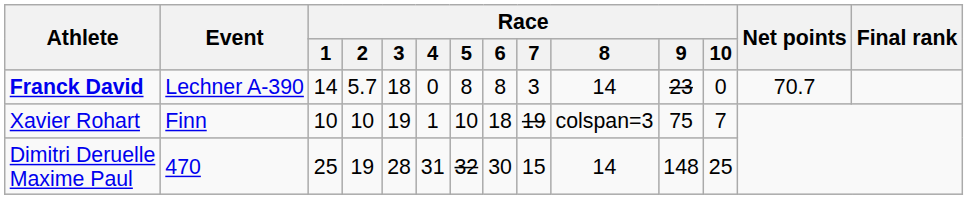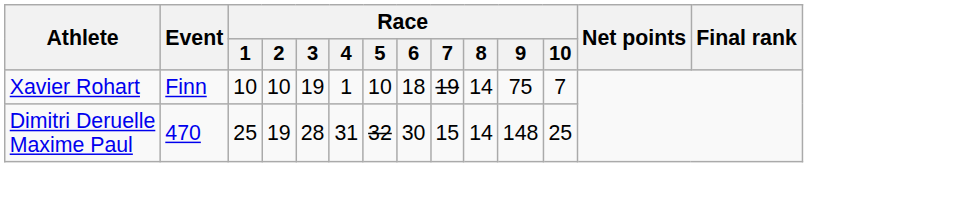- row: (77, 87)
(604, 121) colspan=3 -> (481, 87) 14
